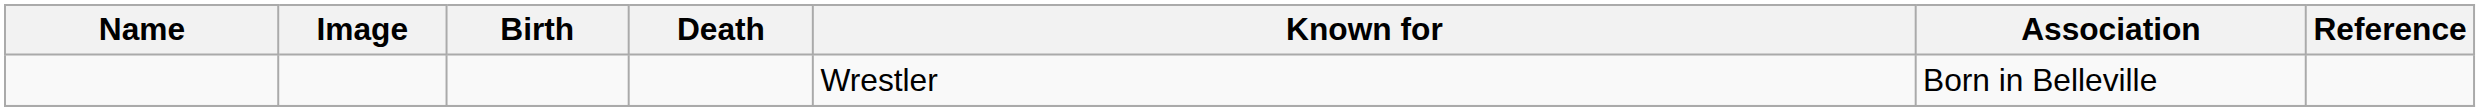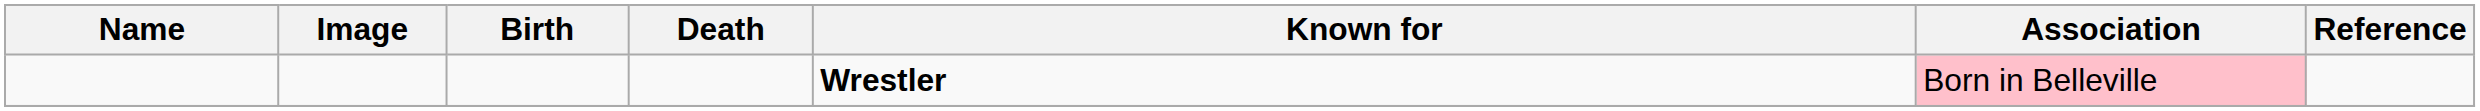(879, 79) normal -> (883, 79) bold
(2040, 79) no background -> (2040, 79) pink background
